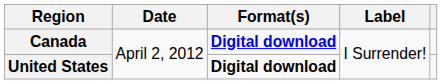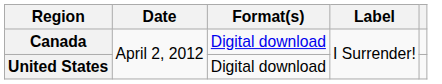(274, 41) bold -> (268, 41) normal
(274, 66) bold -> (268, 66) normal
